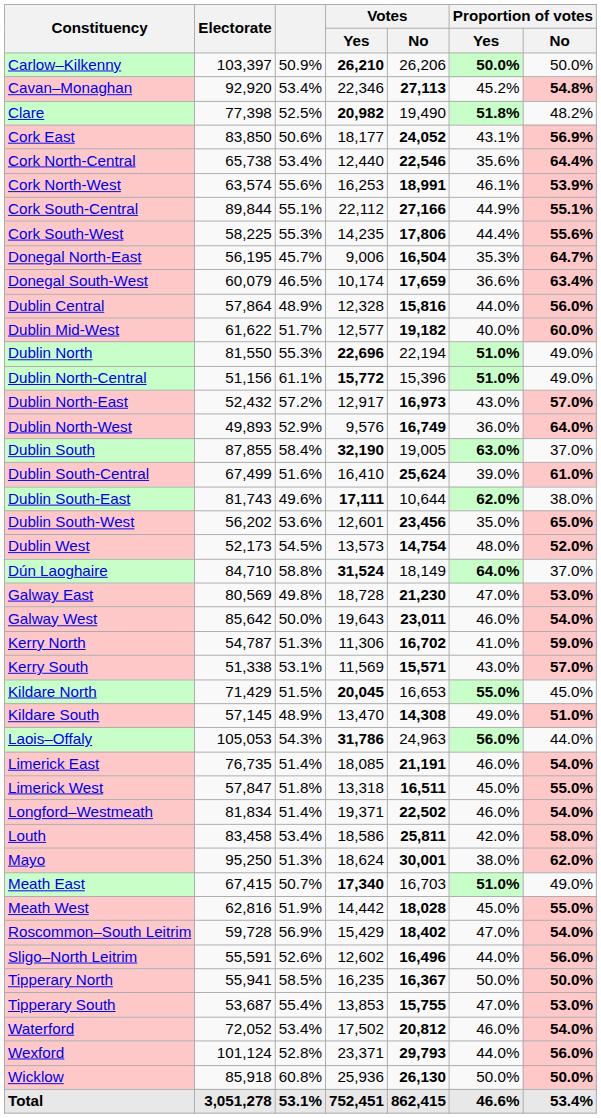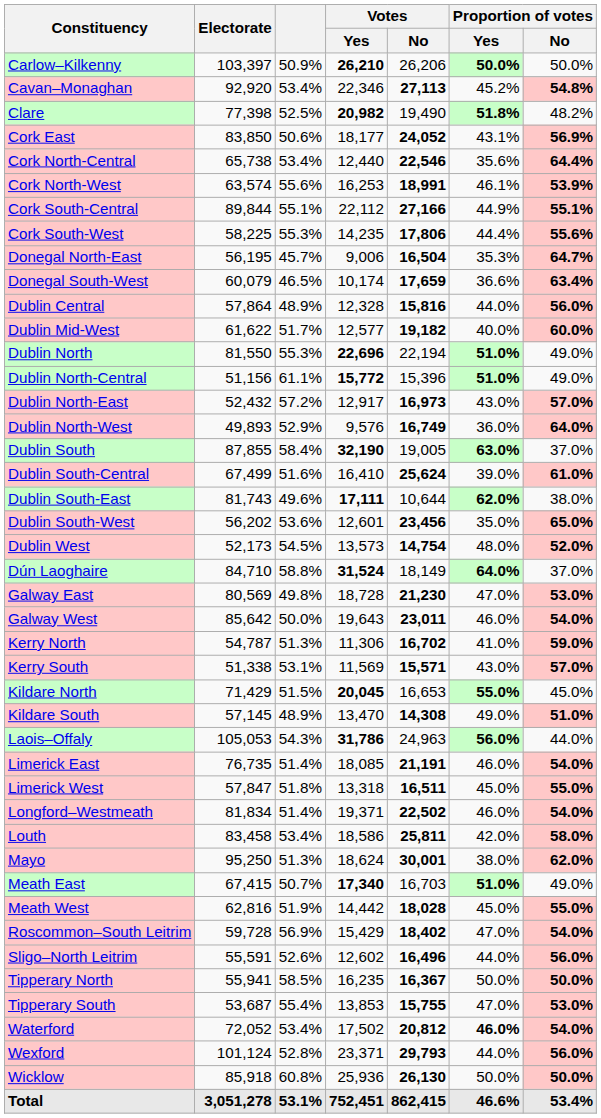(498, 1029) normal -> (498, 1029) bold
